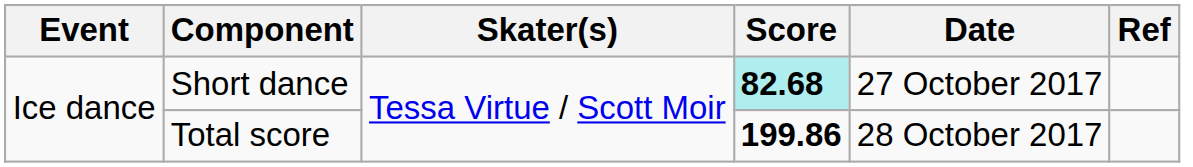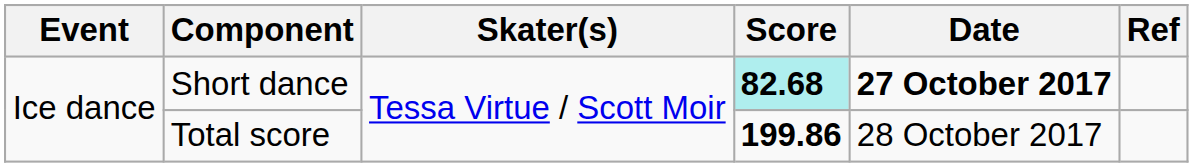(980, 82) normal -> (984, 82) bold
